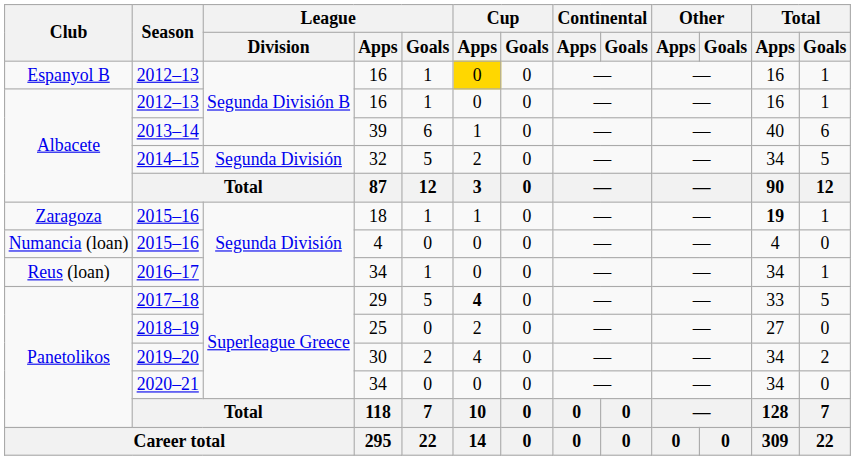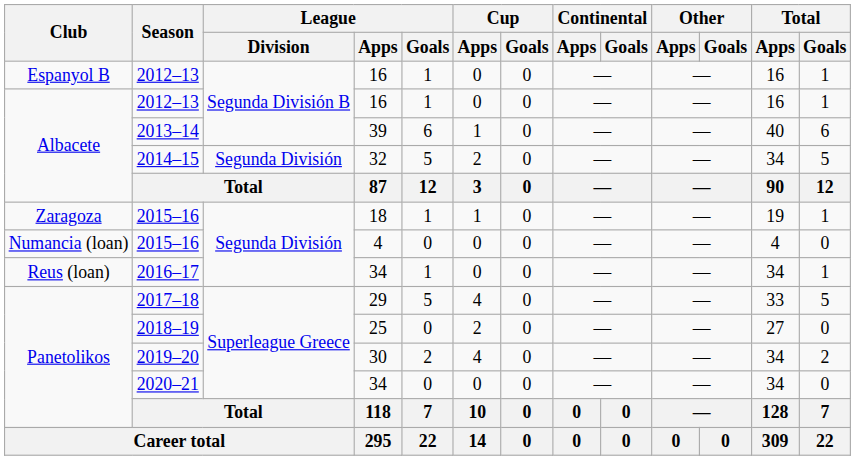(477, 74) gold background -> (477, 74) no background
(775, 215) bold -> (775, 215) normal
(477, 300) bold -> (477, 300) normal
